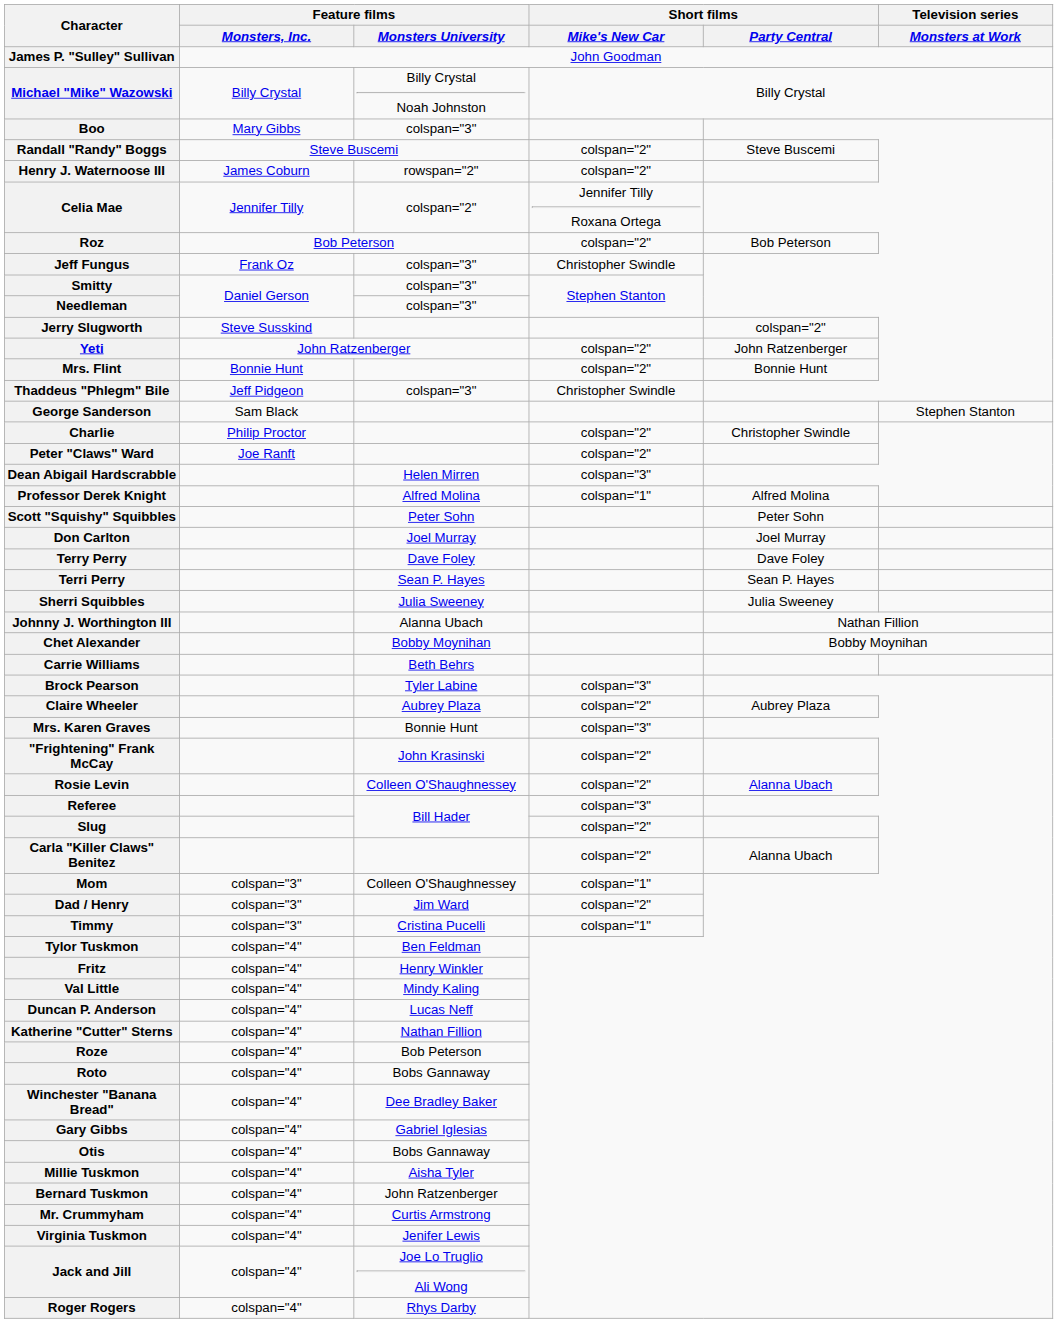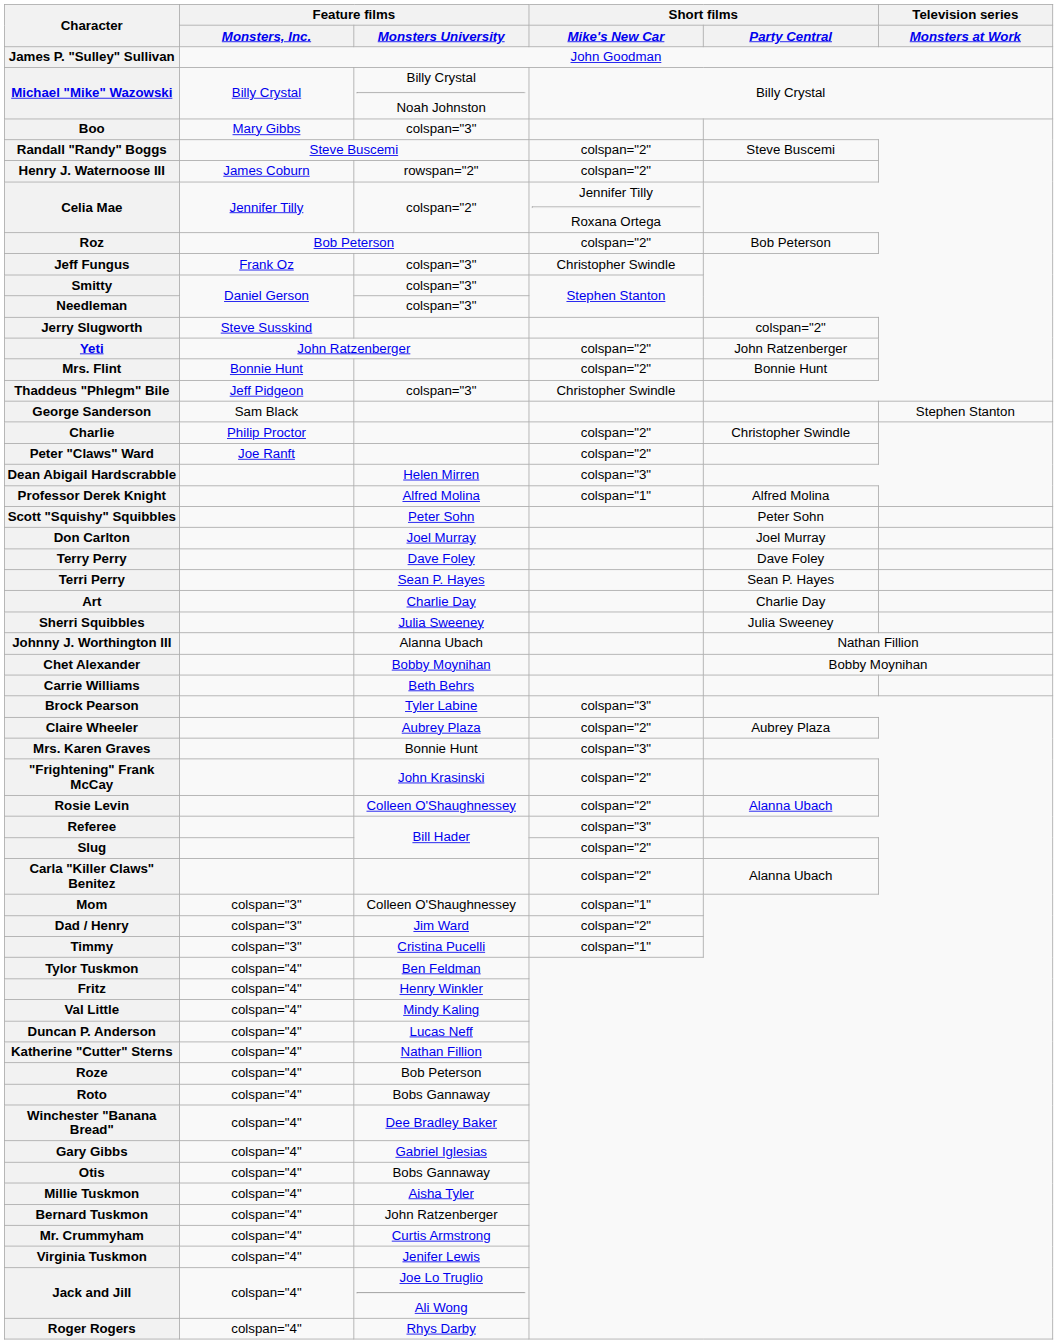+ row: (92, 601)
